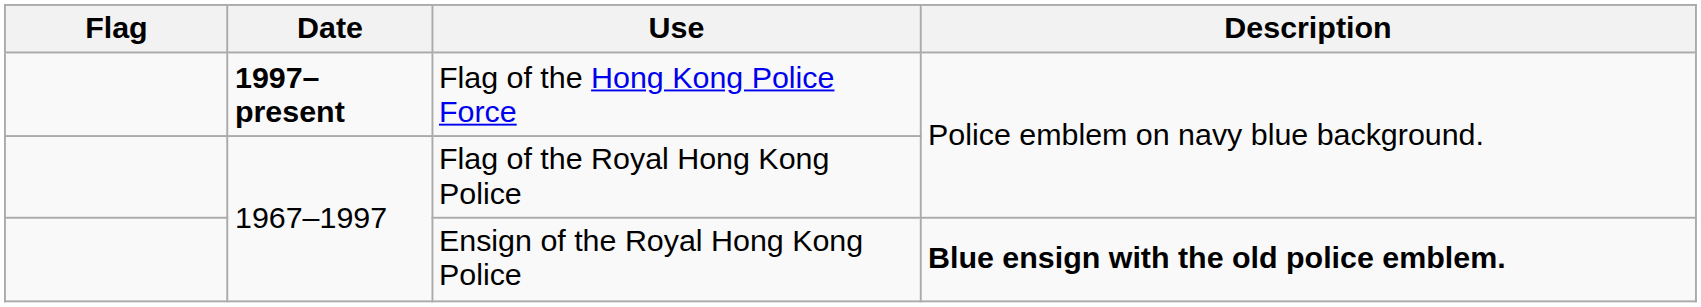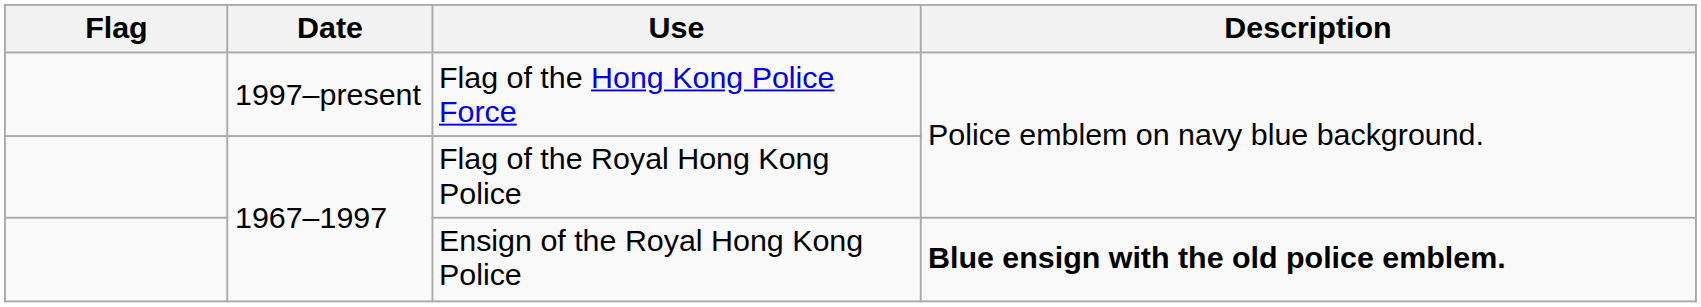(290, 93) bold -> (328, 93) normal
